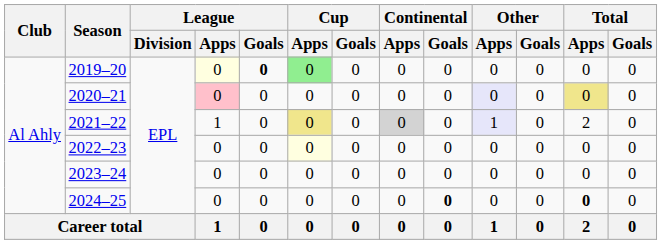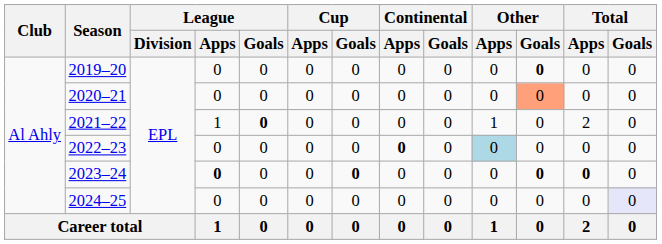(217, 69) lightyellow background -> (217, 69) no background
(264, 69) bold -> (264, 69) normal
(310, 69) lightgreen background -> (310, 69) no background
(540, 69) normal -> (540, 69) bold
(217, 95) pink background -> (217, 95) no background
(494, 95) lavender background -> (494, 95) no background
(540, 95) no background -> (540, 95) lightsalmon background
(586, 95) khaki background -> (586, 95) no background
(264, 122) normal -> (264, 122) bold
(310, 122) khaki background -> (310, 122) no background
(402, 122) lightgrey background -> (402, 122) no background
(494, 122) lavender background -> (494, 122) no background
(310, 148) lightyellow background -> (310, 148) no background
(402, 148) normal -> (402, 148) bold
(494, 148) no background -> (494, 148) lightblue background
(217, 174) normal -> (217, 174) bold
(356, 174) normal -> (356, 174) bold
(540, 174) normal -> (540, 174) bold
(586, 174) normal -> (586, 174) bold
(448, 200) bold -> (448, 200) normal
(586, 200) bold -> (586, 200) normal
(632, 200) no background -> (632, 200) lavender background
